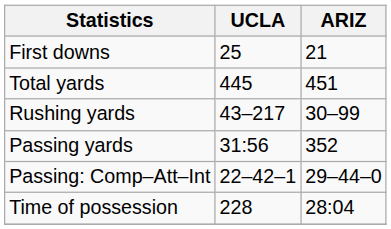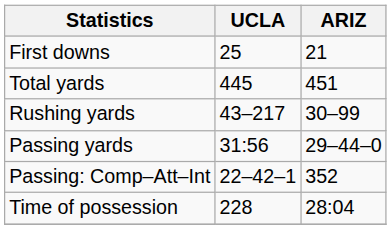(322, 145) 352 -> (344, 145) 29–44–0
(344, 176) 29–44–0 -> (322, 176) 352
